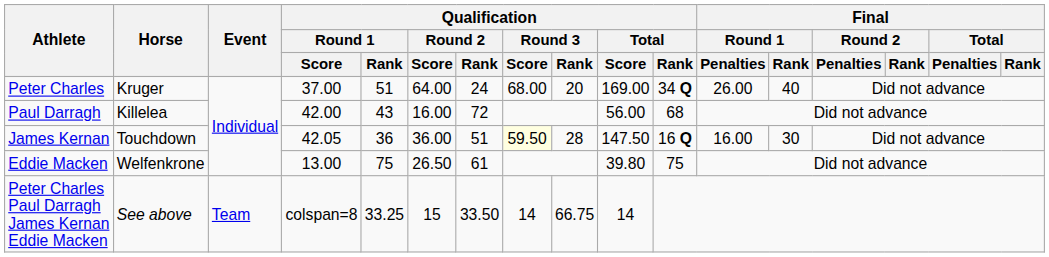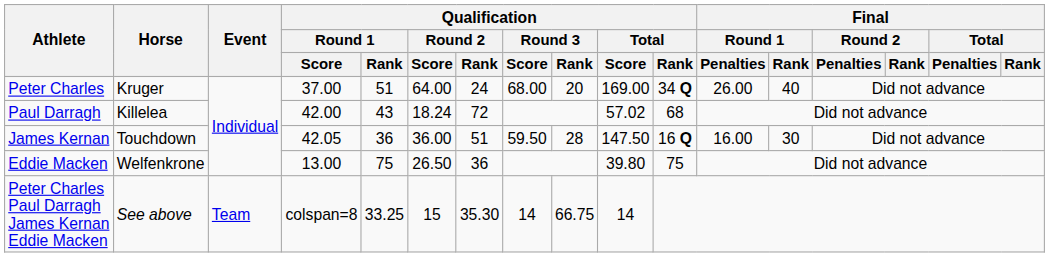(432, 114) 16.00 -> (432, 114) 18.24
(626, 114) 56.00 -> (626, 114) 57.02
(527, 139) lightyellow background -> (527, 139) no background
(480, 163) 61 -> (480, 163) 36
(480, 214) 33.50 -> (480, 214) 35.30
